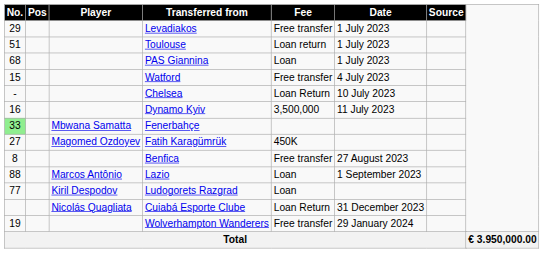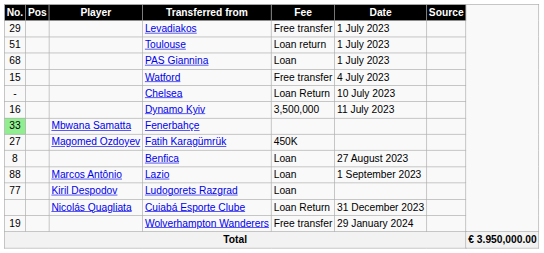(303, 158) Free transfer -> (285, 158) Loan
